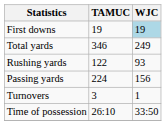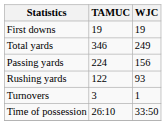(140, 29) lightblue background -> (140, 29) no background
rows swapped: (37, 62) <-> (35, 79)
